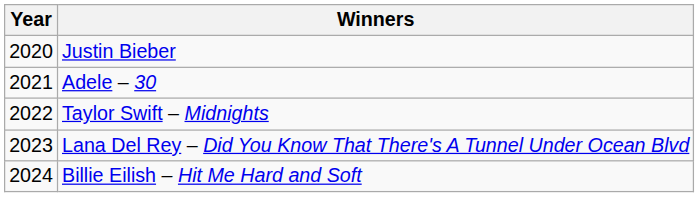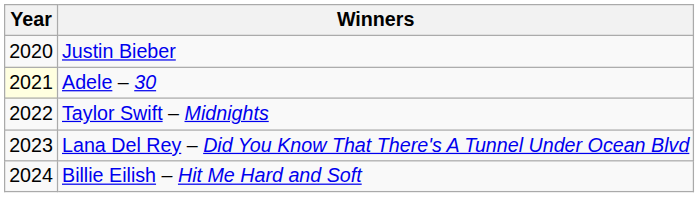(31, 82) no background -> (31, 82) lightyellow background
